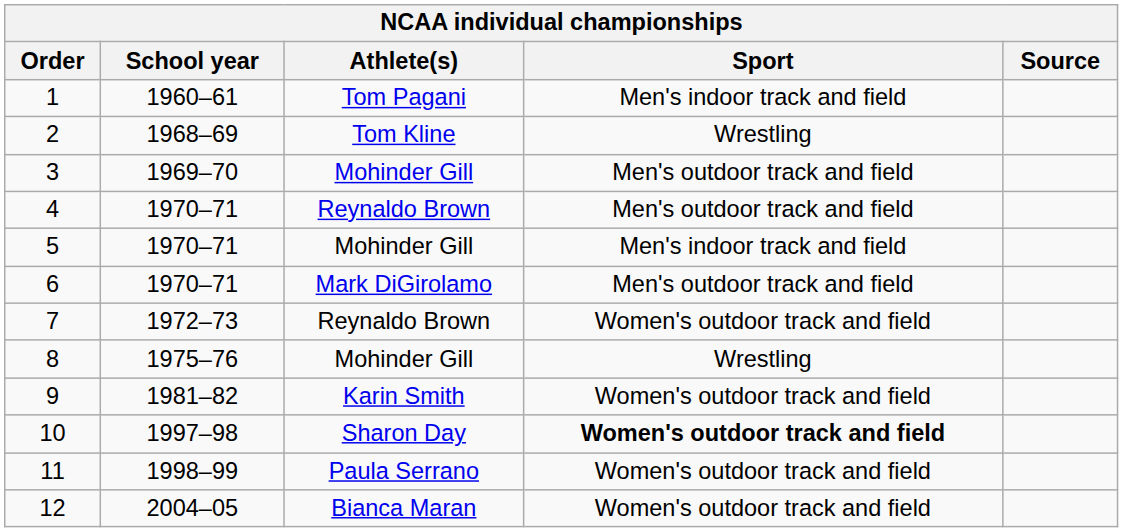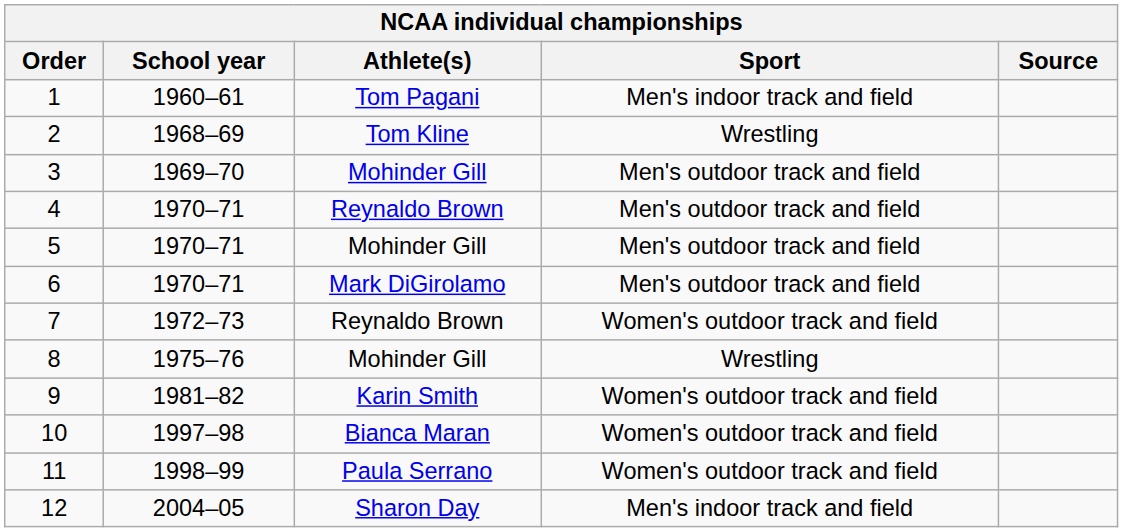(763, 246) Men's indoor track and field -> (770, 246) Men's outdoor track and field
(404, 433) Sharon Day -> (417, 433) Bianca Maran
(763, 433) bold -> (770, 433) normal
(404, 508) Bianca Maran -> (417, 508) Sharon Day
(763, 508) Women's outdoor track and field -> (770, 508) Men's indoor track and field
